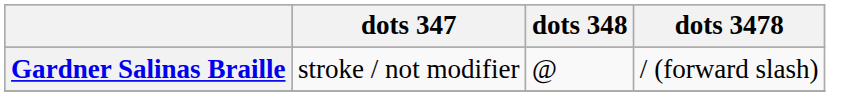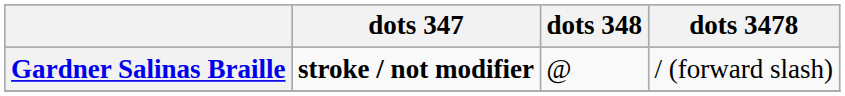(409, 68) normal -> (416, 68) bold
